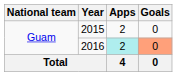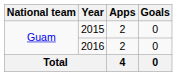(122, 46) paleturquoise background -> (122, 46) no background
(155, 46) lightsalmon background -> (155, 46) no background
